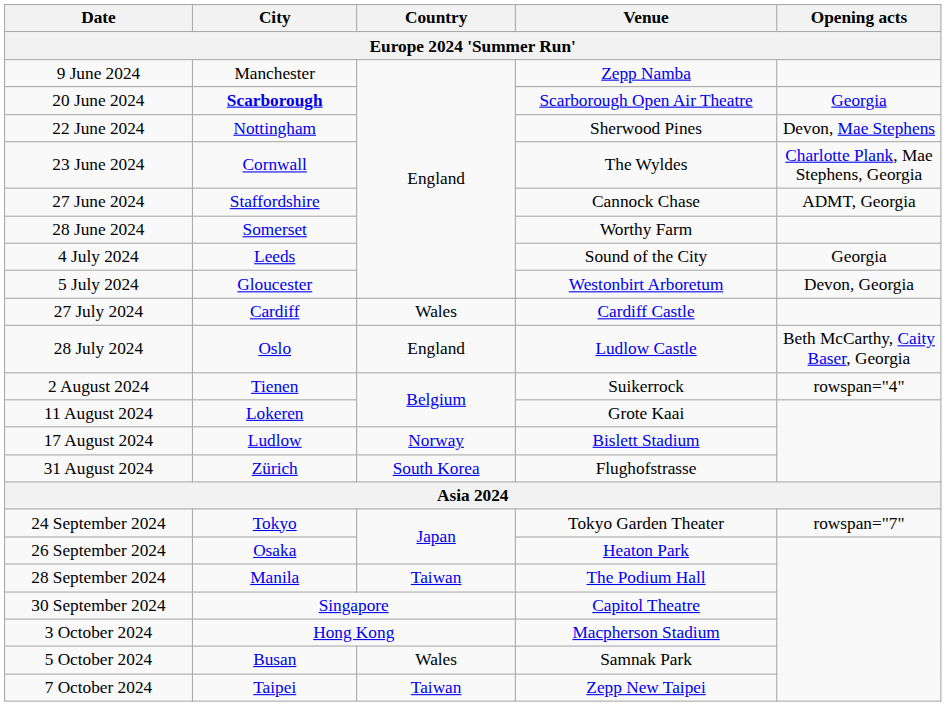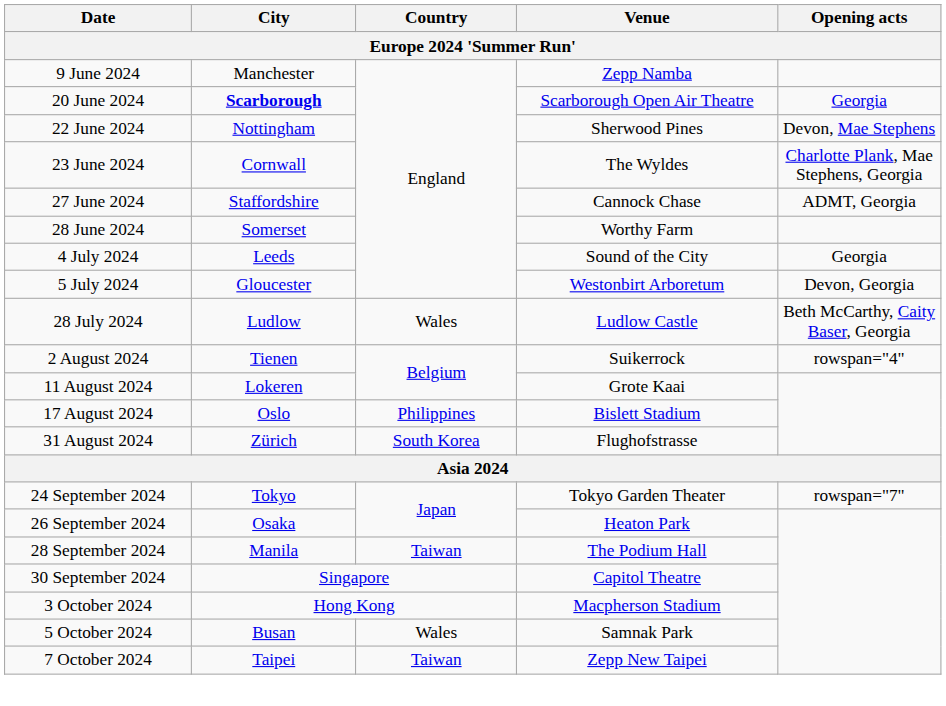- row: (98, 311)
(275, 348) Oslo -> (274, 321) Ludlow
(436, 348) England -> (436, 321) Wales
(275, 440) Ludlow -> (274, 413) Oslo
(436, 440) Norway -> (436, 413) Philippines
